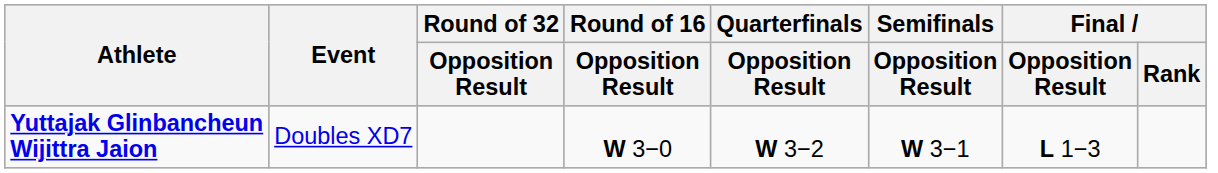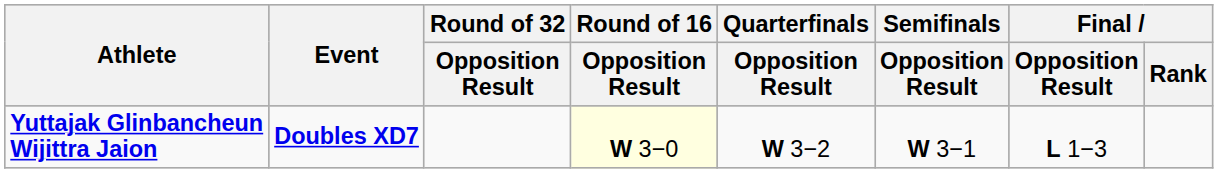(343, 137) normal -> (347, 137) bold
(638, 150) no background -> (644, 150) lightyellow background
